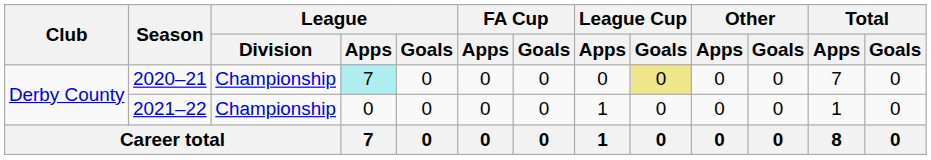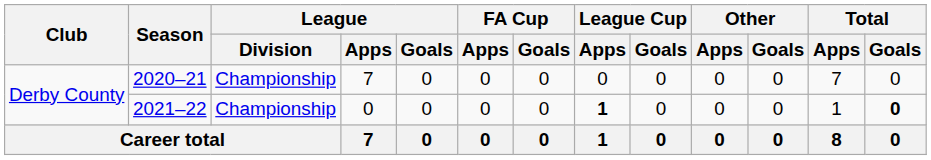(368, 79) paleturquoise background -> (368, 79) no background
(661, 79) khaki background -> (661, 79) no background
(602, 109) normal -> (602, 109) bold
(895, 109) normal -> (895, 109) bold
